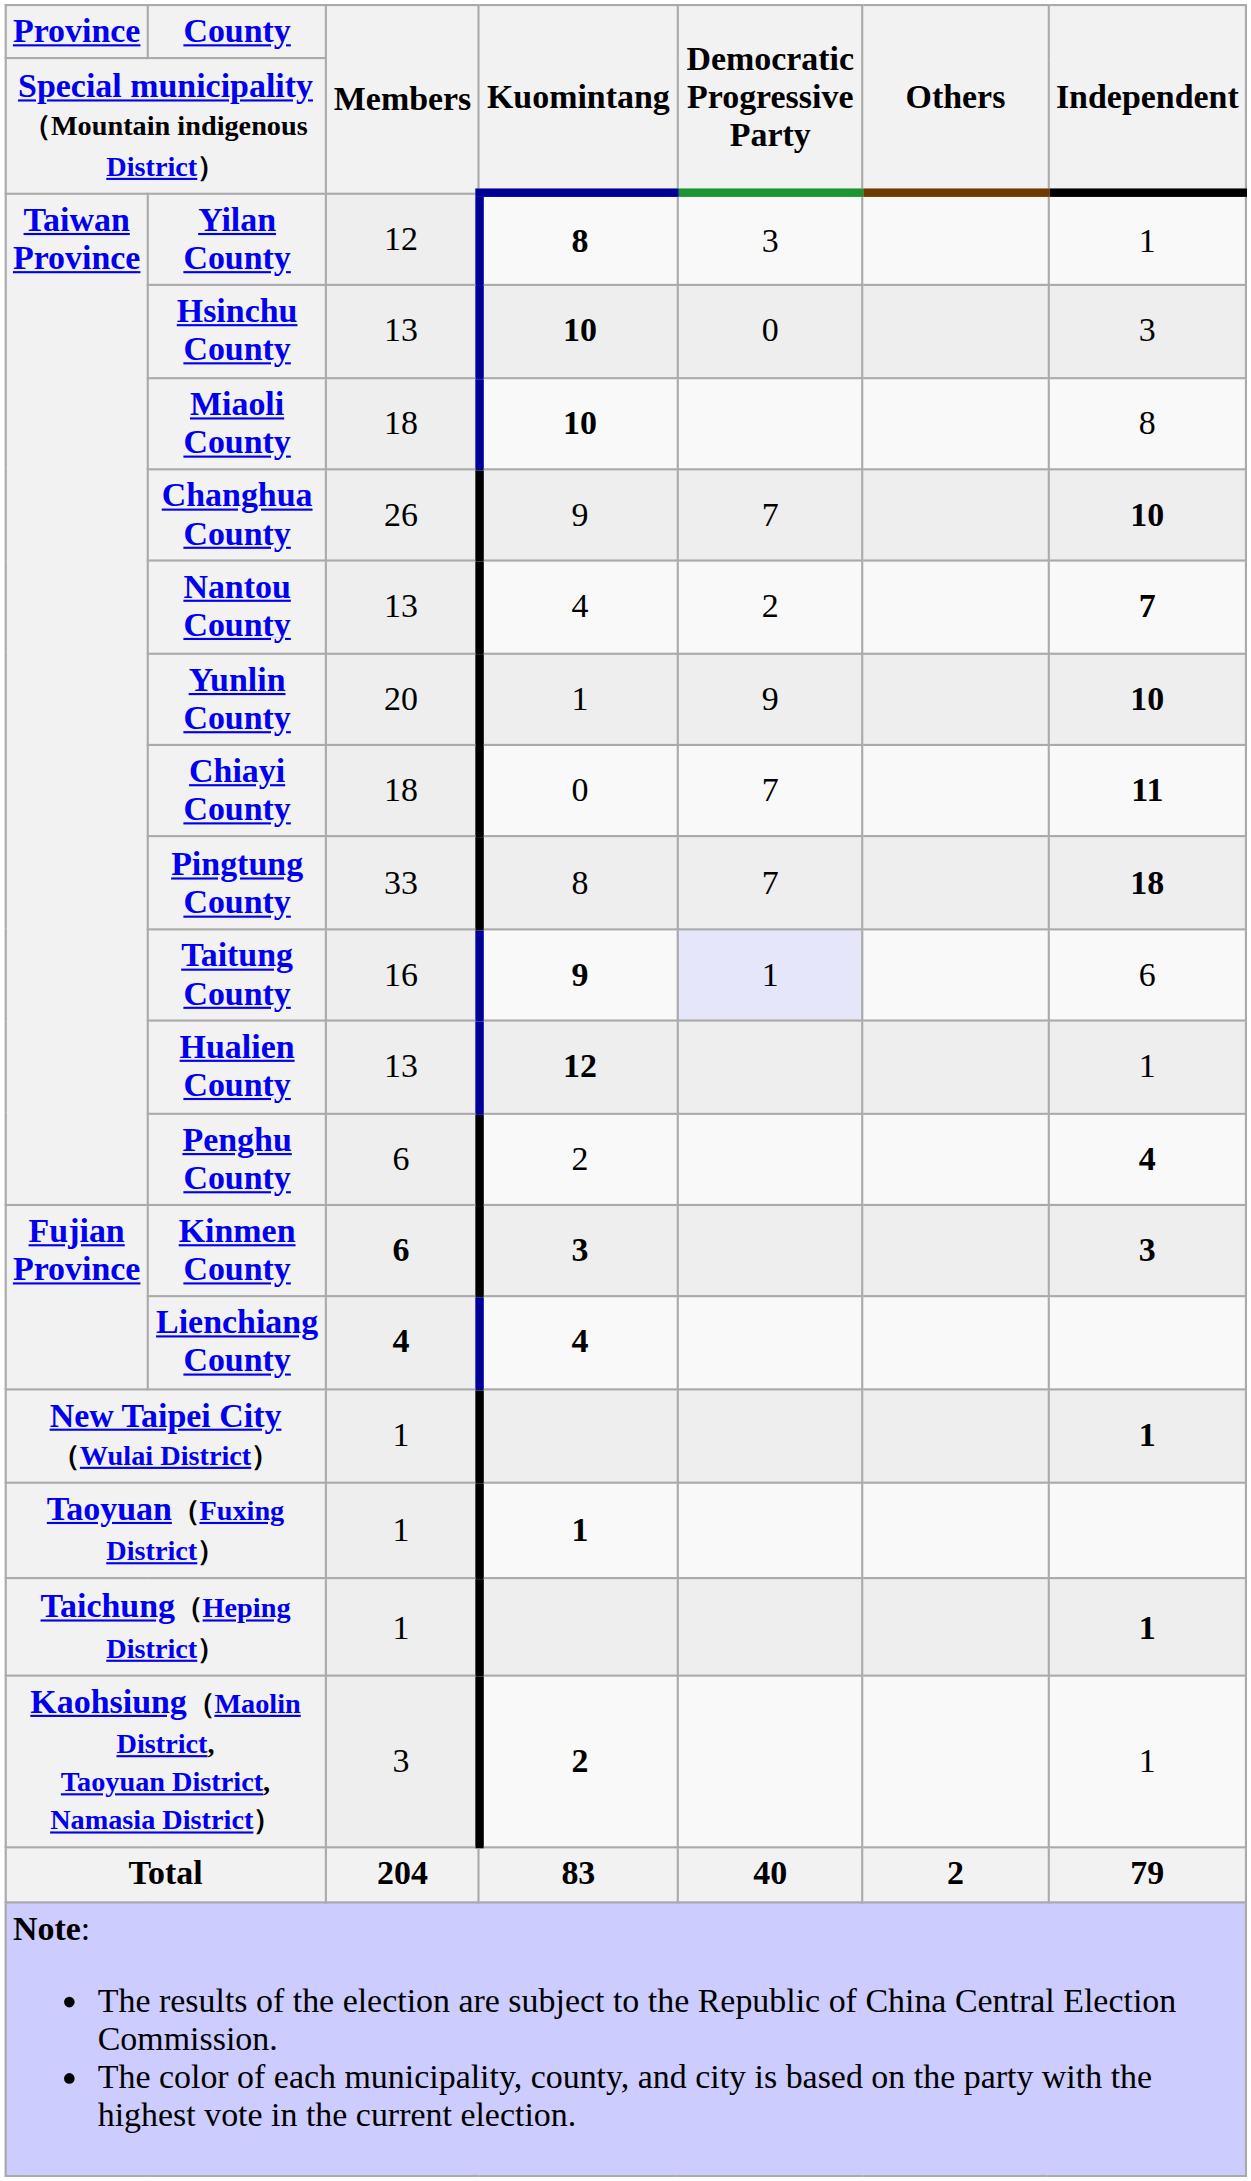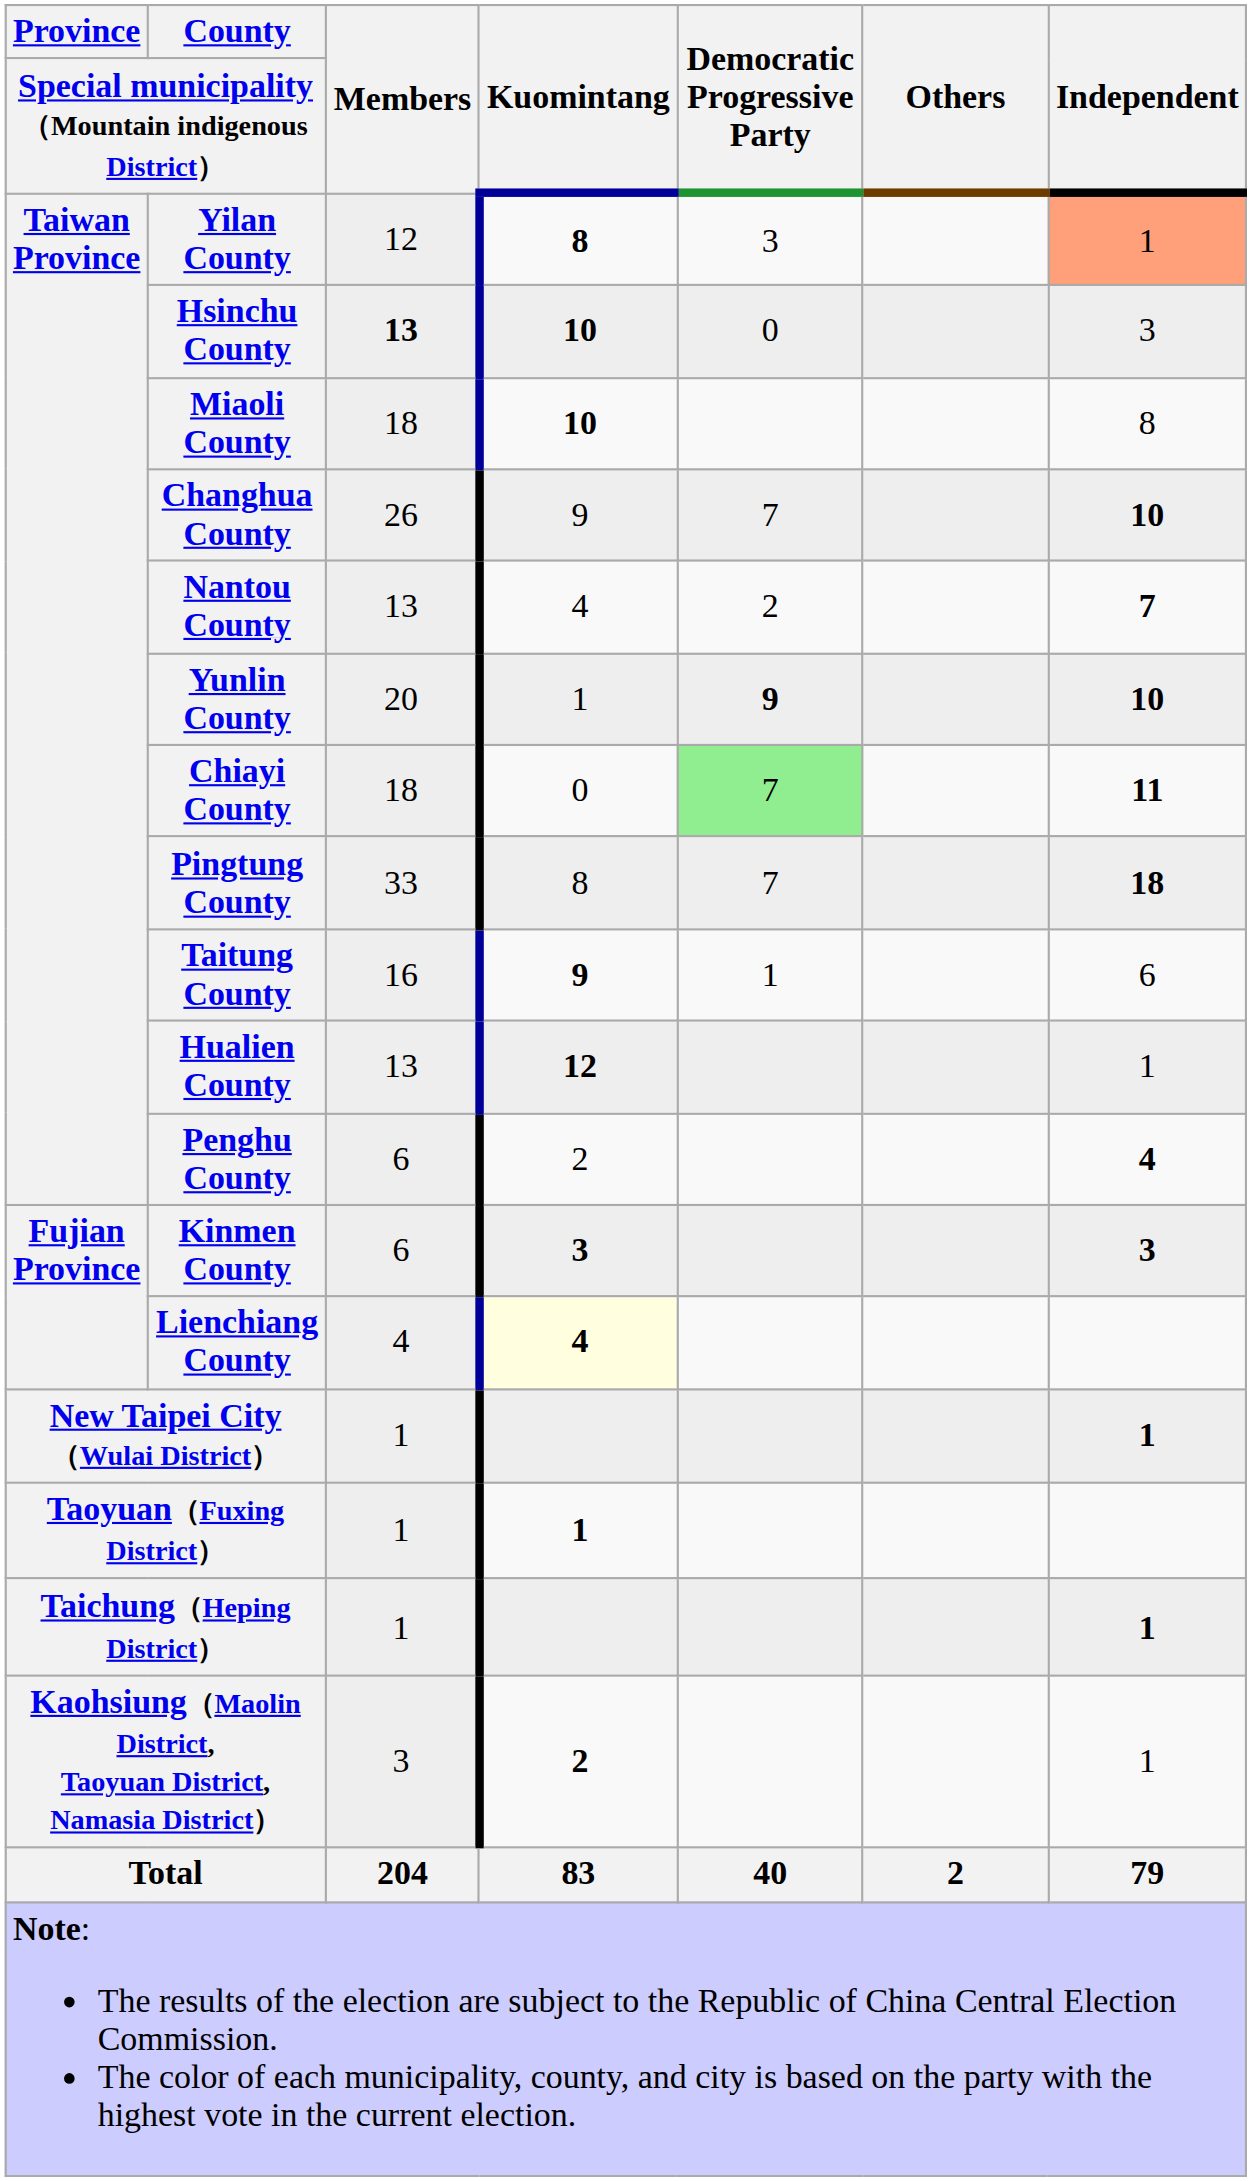(1147, 240) no background -> (1147, 240) lightsalmon background
(401, 330) normal -> (401, 330) bold
(770, 698) normal -> (770, 698) bold
(770, 790) no background -> (770, 790) lightgreen background
(770, 974) lavender background -> (770, 974) no background
(401, 1250) bold -> (401, 1250) normal
(401, 1342) bold -> (401, 1342) normal
(580, 1342) no background -> (580, 1342) lightyellow background
